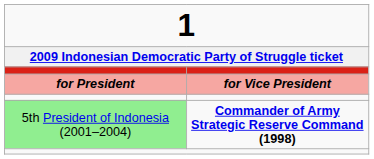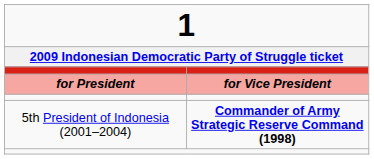(95, 125) lightgreen background -> (95, 125) no background
